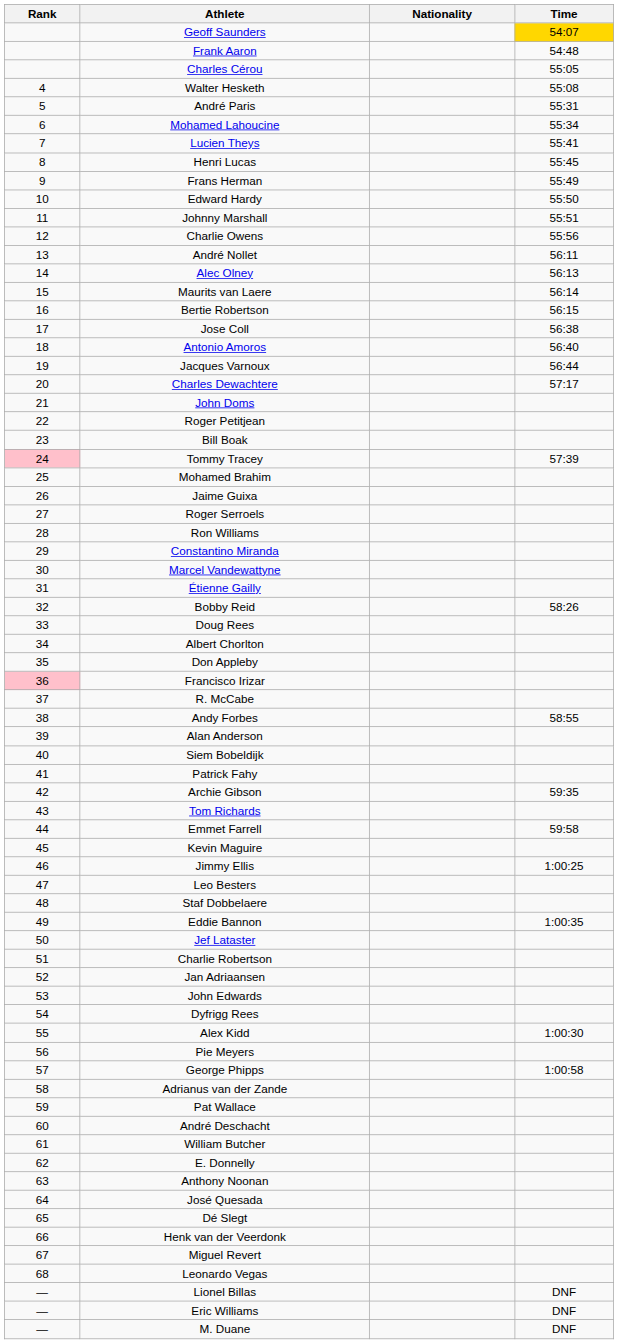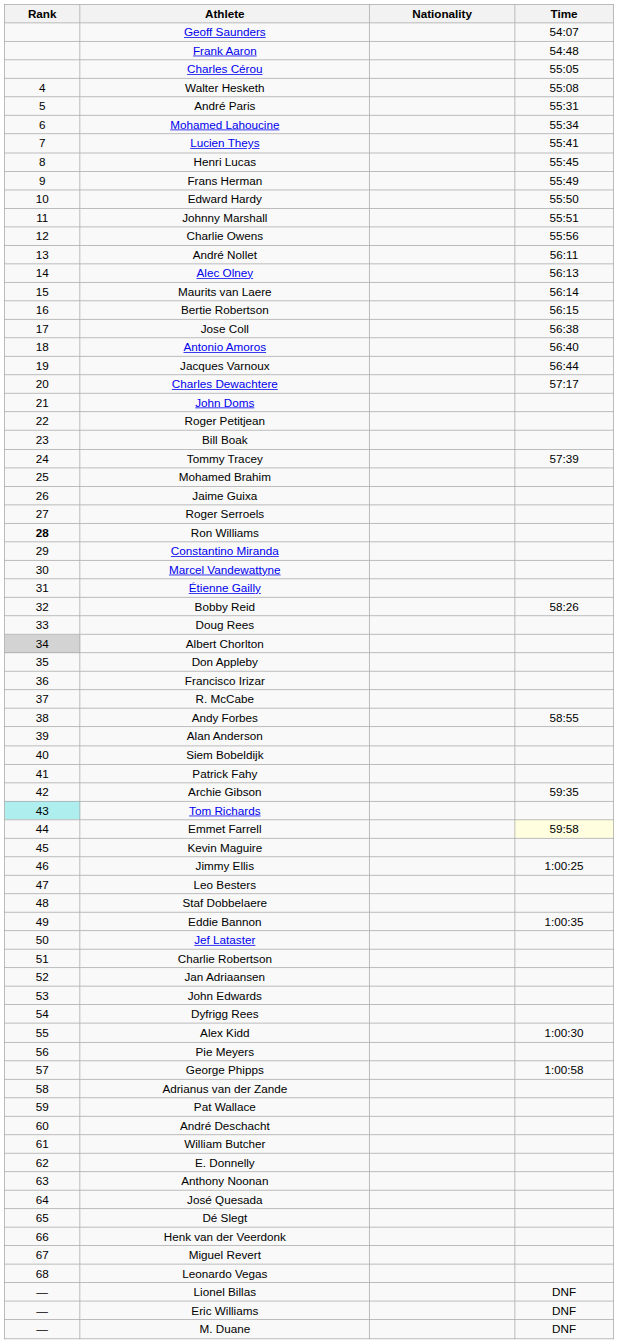(564, 32) gold background -> (564, 32) no background
(42, 459) pink background -> (42, 459) no background
(42, 533) normal -> (42, 533) bold
(42, 644) no background -> (42, 644) lightgrey background
(42, 681) pink background -> (42, 681) no background
(42, 811) no background -> (42, 811) paleturquoise background
(564, 829) no background -> (564, 829) lightyellow background
